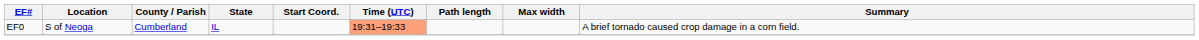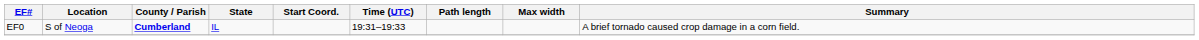(161, 27) normal -> (162, 27) bold
(379, 27) lightsalmon background -> (379, 27) no background
